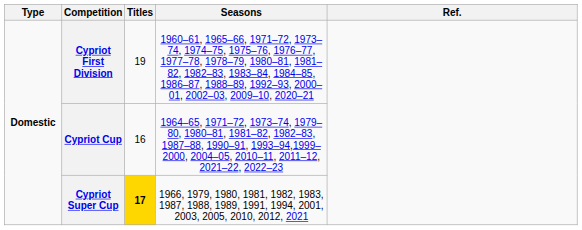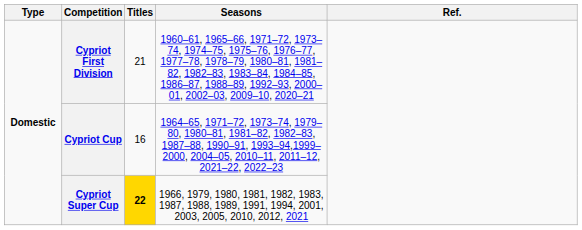(140, 62) 19 -> (140, 62) 21
(140, 200) 17 -> (140, 200) 22
